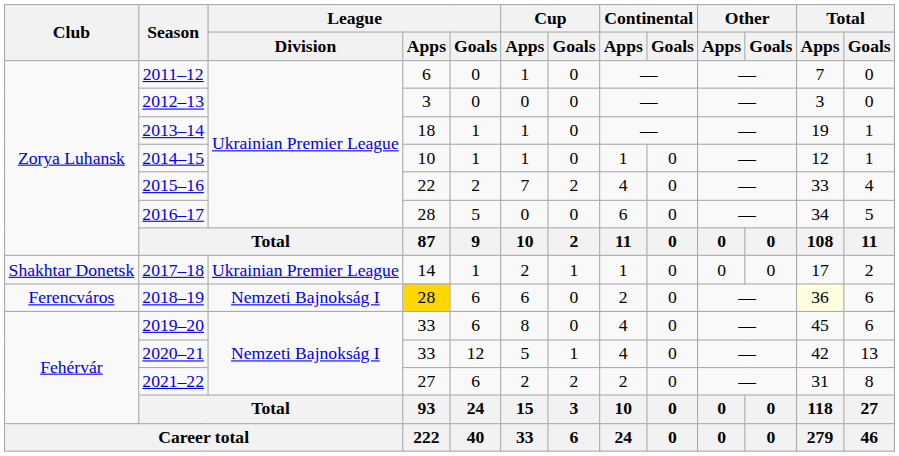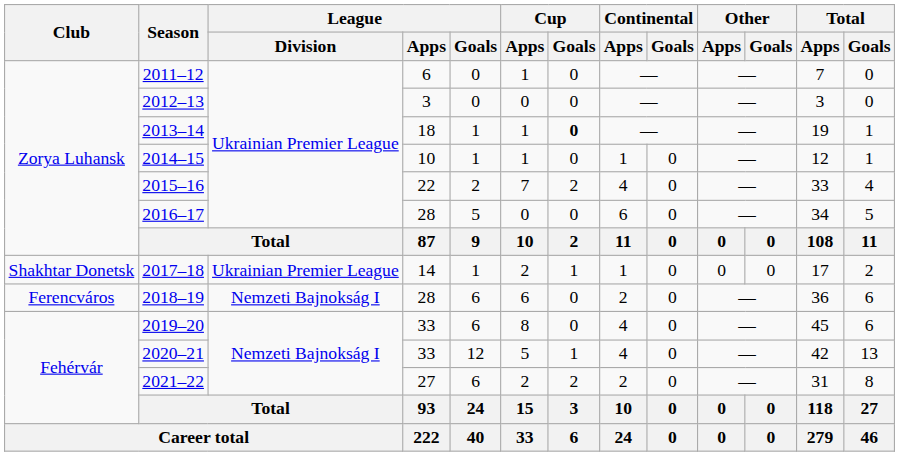(574, 130) normal -> (574, 130) bold
(426, 297) gold background -> (426, 297) no background
(820, 297) lightyellow background -> (820, 297) no background
